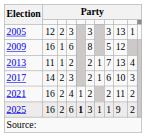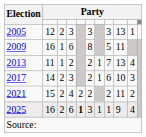(121, 47) 12 -> (120, 47) 11
(50, 94) 16 -> (50, 94) 15
(81, 94) 1 -> (81, 94) 2
(132, 109) 2 -> (132, 109) 4
